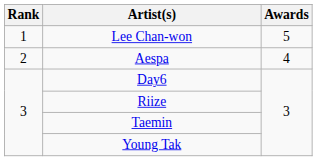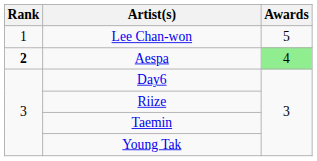(23, 58) normal -> (23, 58) bold
(287, 58) no background -> (287, 58) lightgreen background
